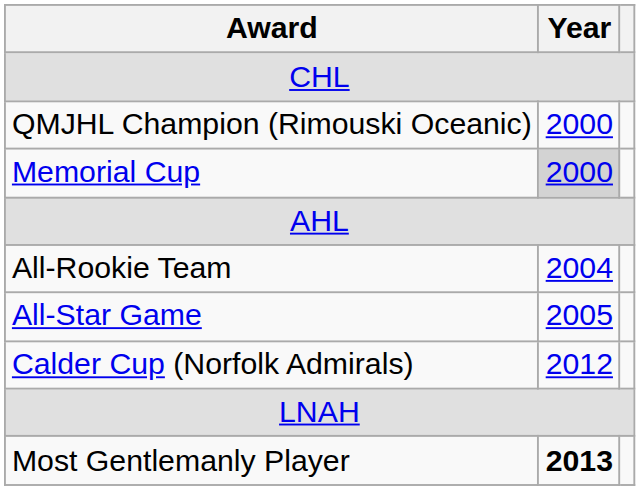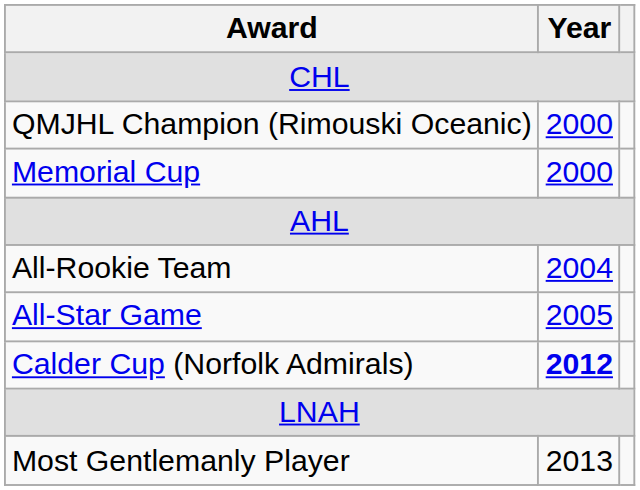(579, 172) lightgrey background -> (579, 172) no background
(579, 364) normal -> (579, 364) bold
(579, 460) bold -> (579, 460) normal
